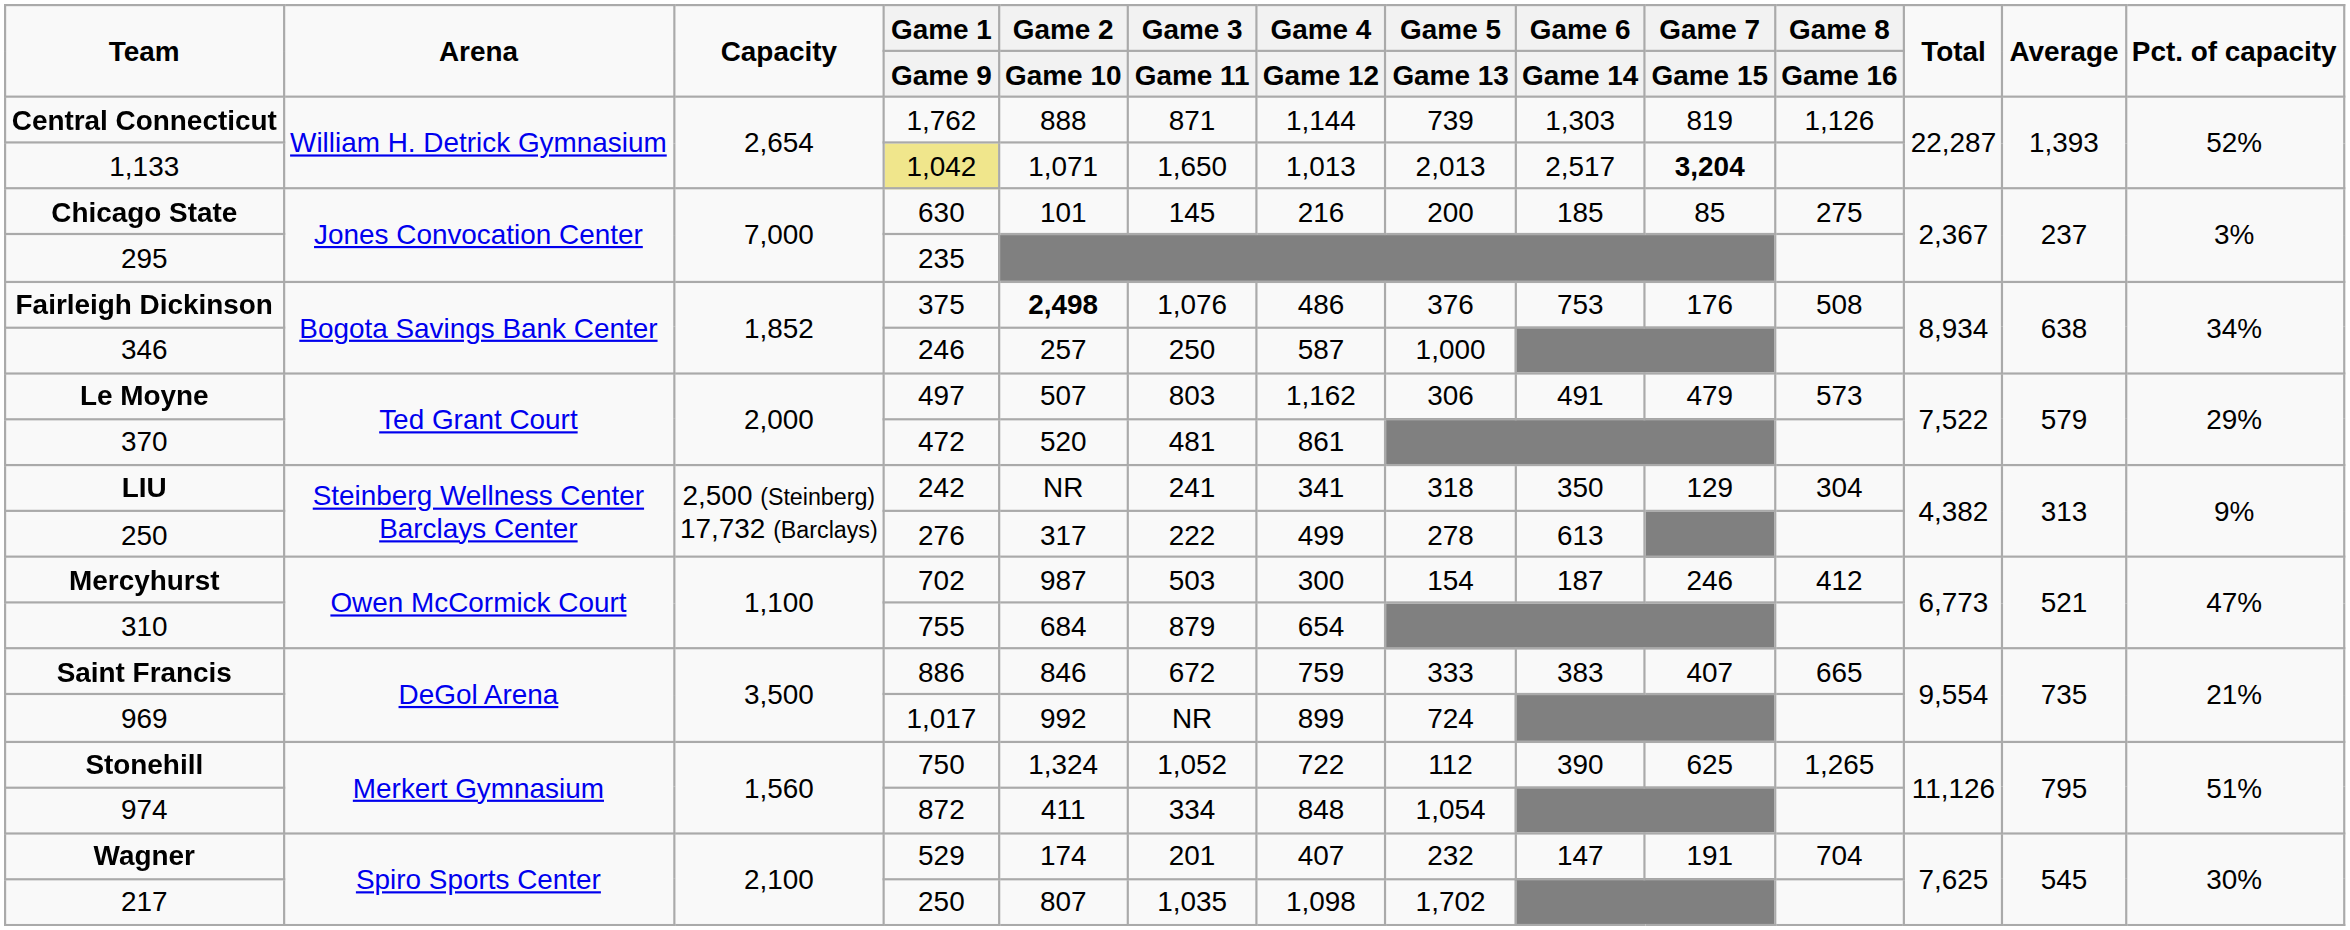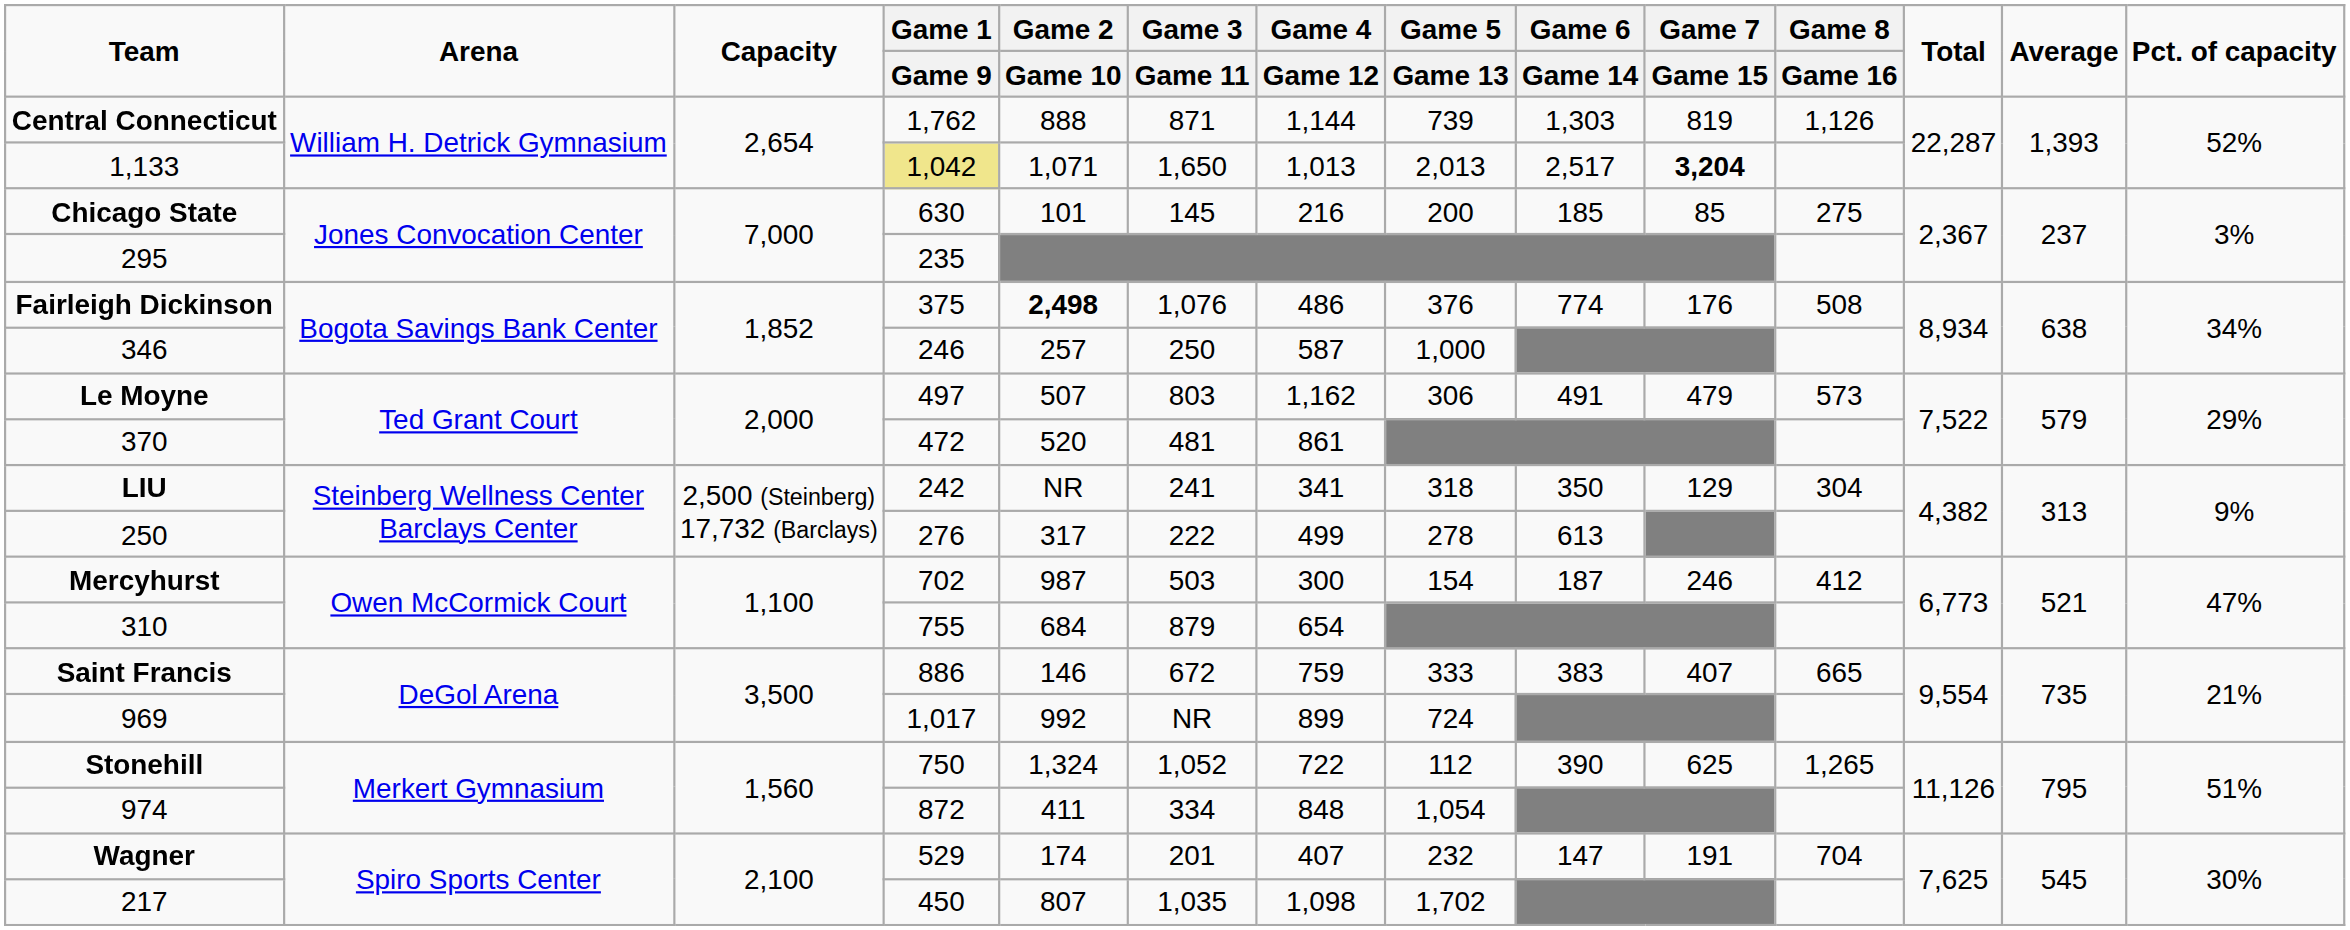(1580, 304) 753 -> (1580, 304) 774
(1063, 672) 846 -> (1063, 672) 146
(941, 902) 250 -> (941, 902) 450
